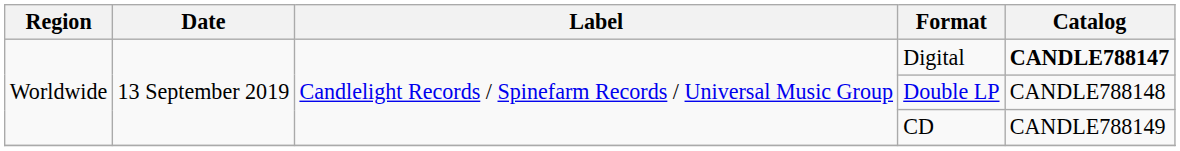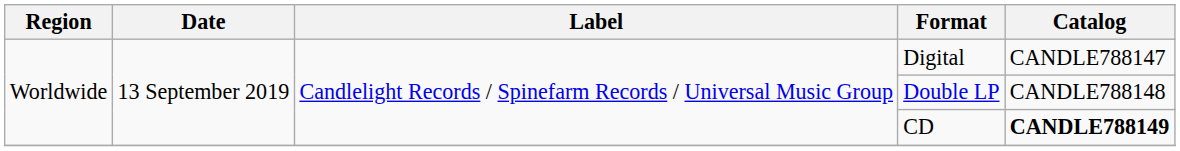(1089, 57) bold -> (1088, 57) normal
(1088, 127) normal -> (1089, 127) bold
